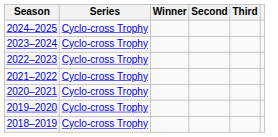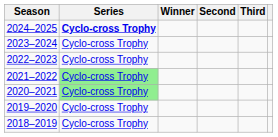(105, 28) normal -> (109, 28) bold
(105, 76) no background -> (105, 76) lightgreen background
(105, 92) no background -> (105, 92) lightgreen background
